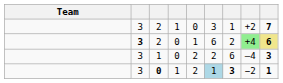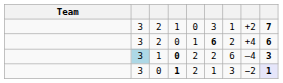(140, 41) bold -> (140, 41) normal
(214, 41) normal -> (214, 41) bold
(250, 41) lightgreen background -> (250, 41) no background
(269, 41) khaki background -> (269, 41) no background
(140, 56) no background -> (140, 56) lightblue background
(177, 56) normal -> (177, 56) bold
(159, 71) bold -> (159, 71) normal
(177, 71) normal -> (177, 71) bold
(214, 71) lightblue background -> (214, 71) no background
(232, 71) bold -> (232, 71) normal
(269, 71) no background -> (269, 71) lavender background
